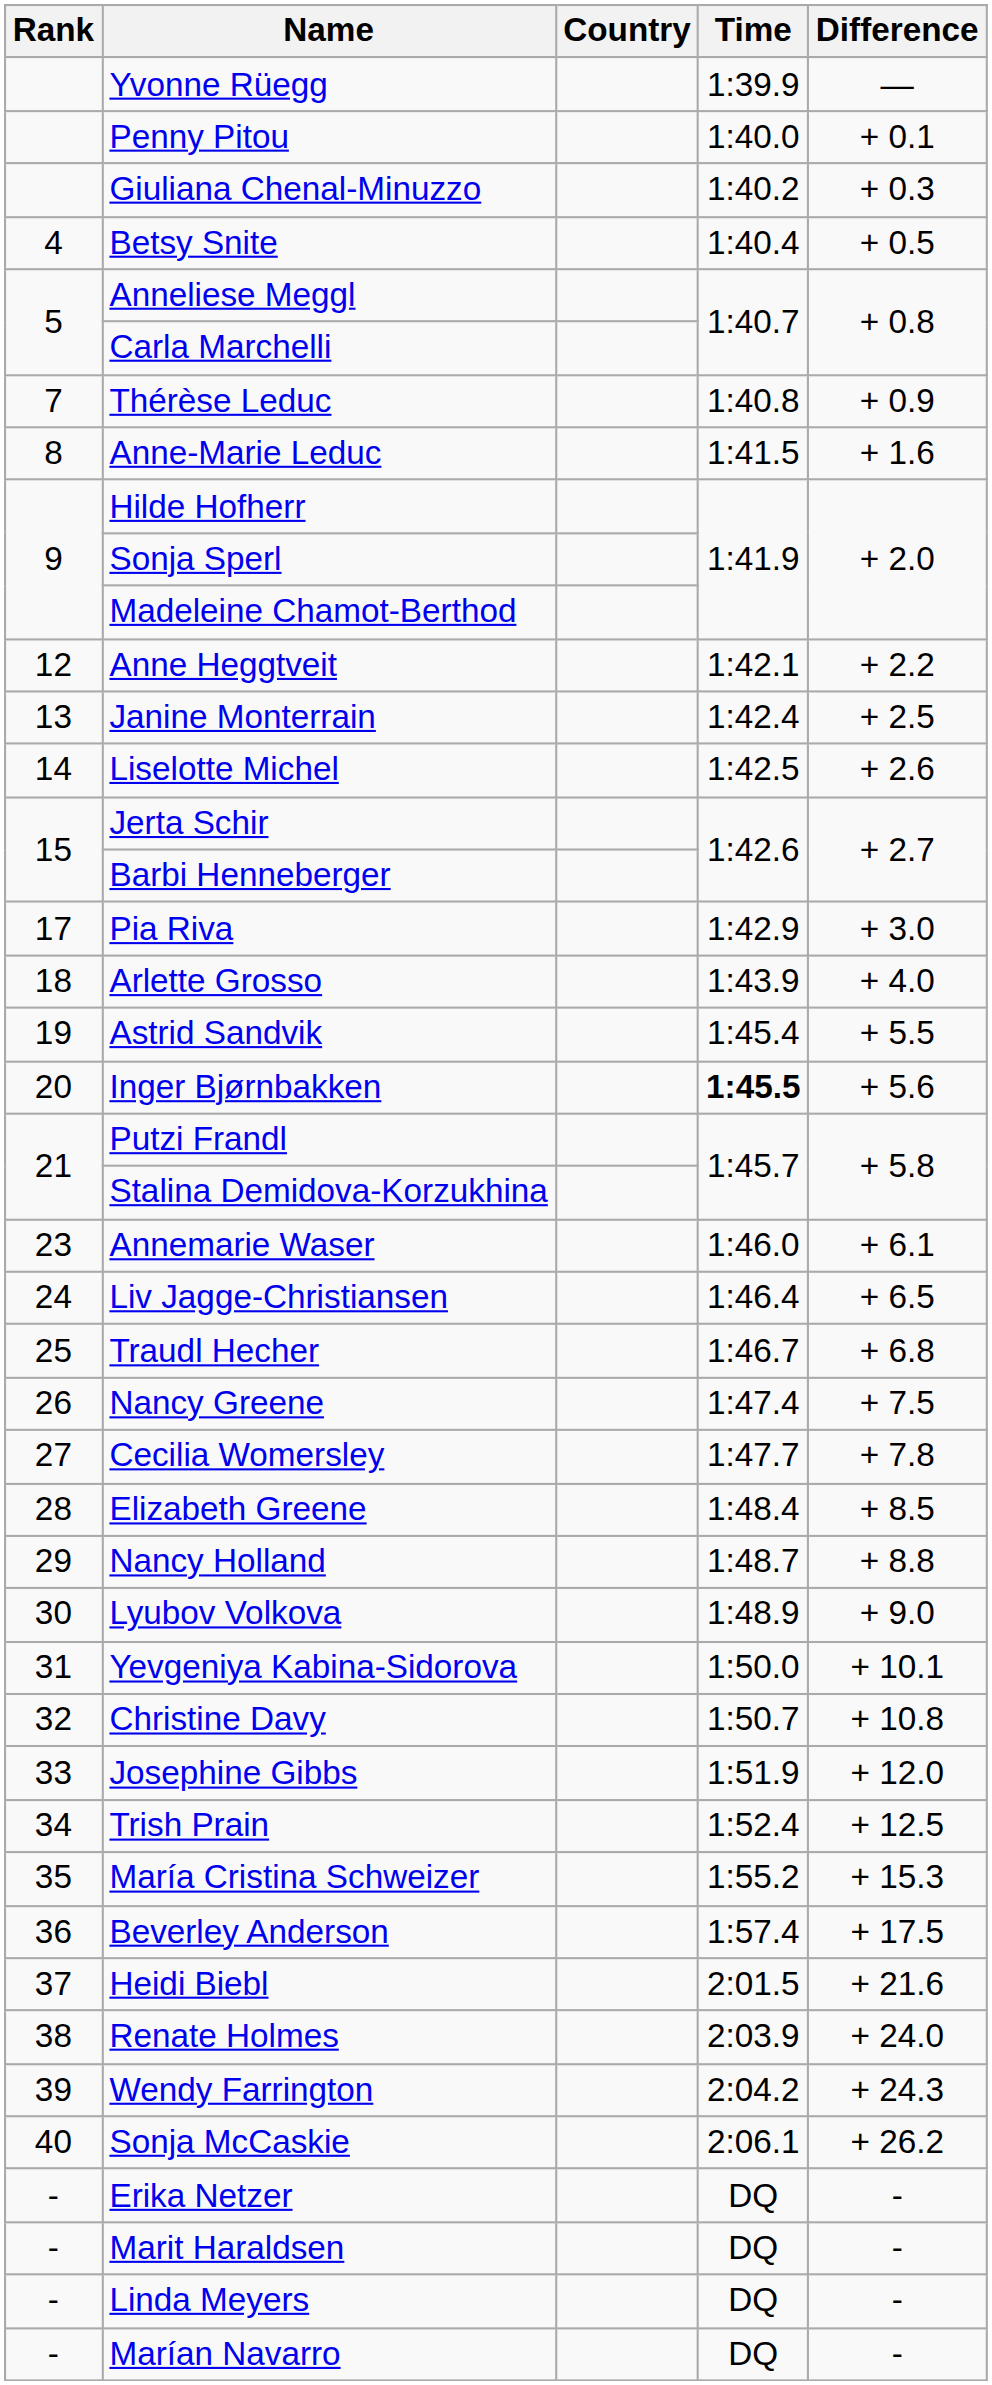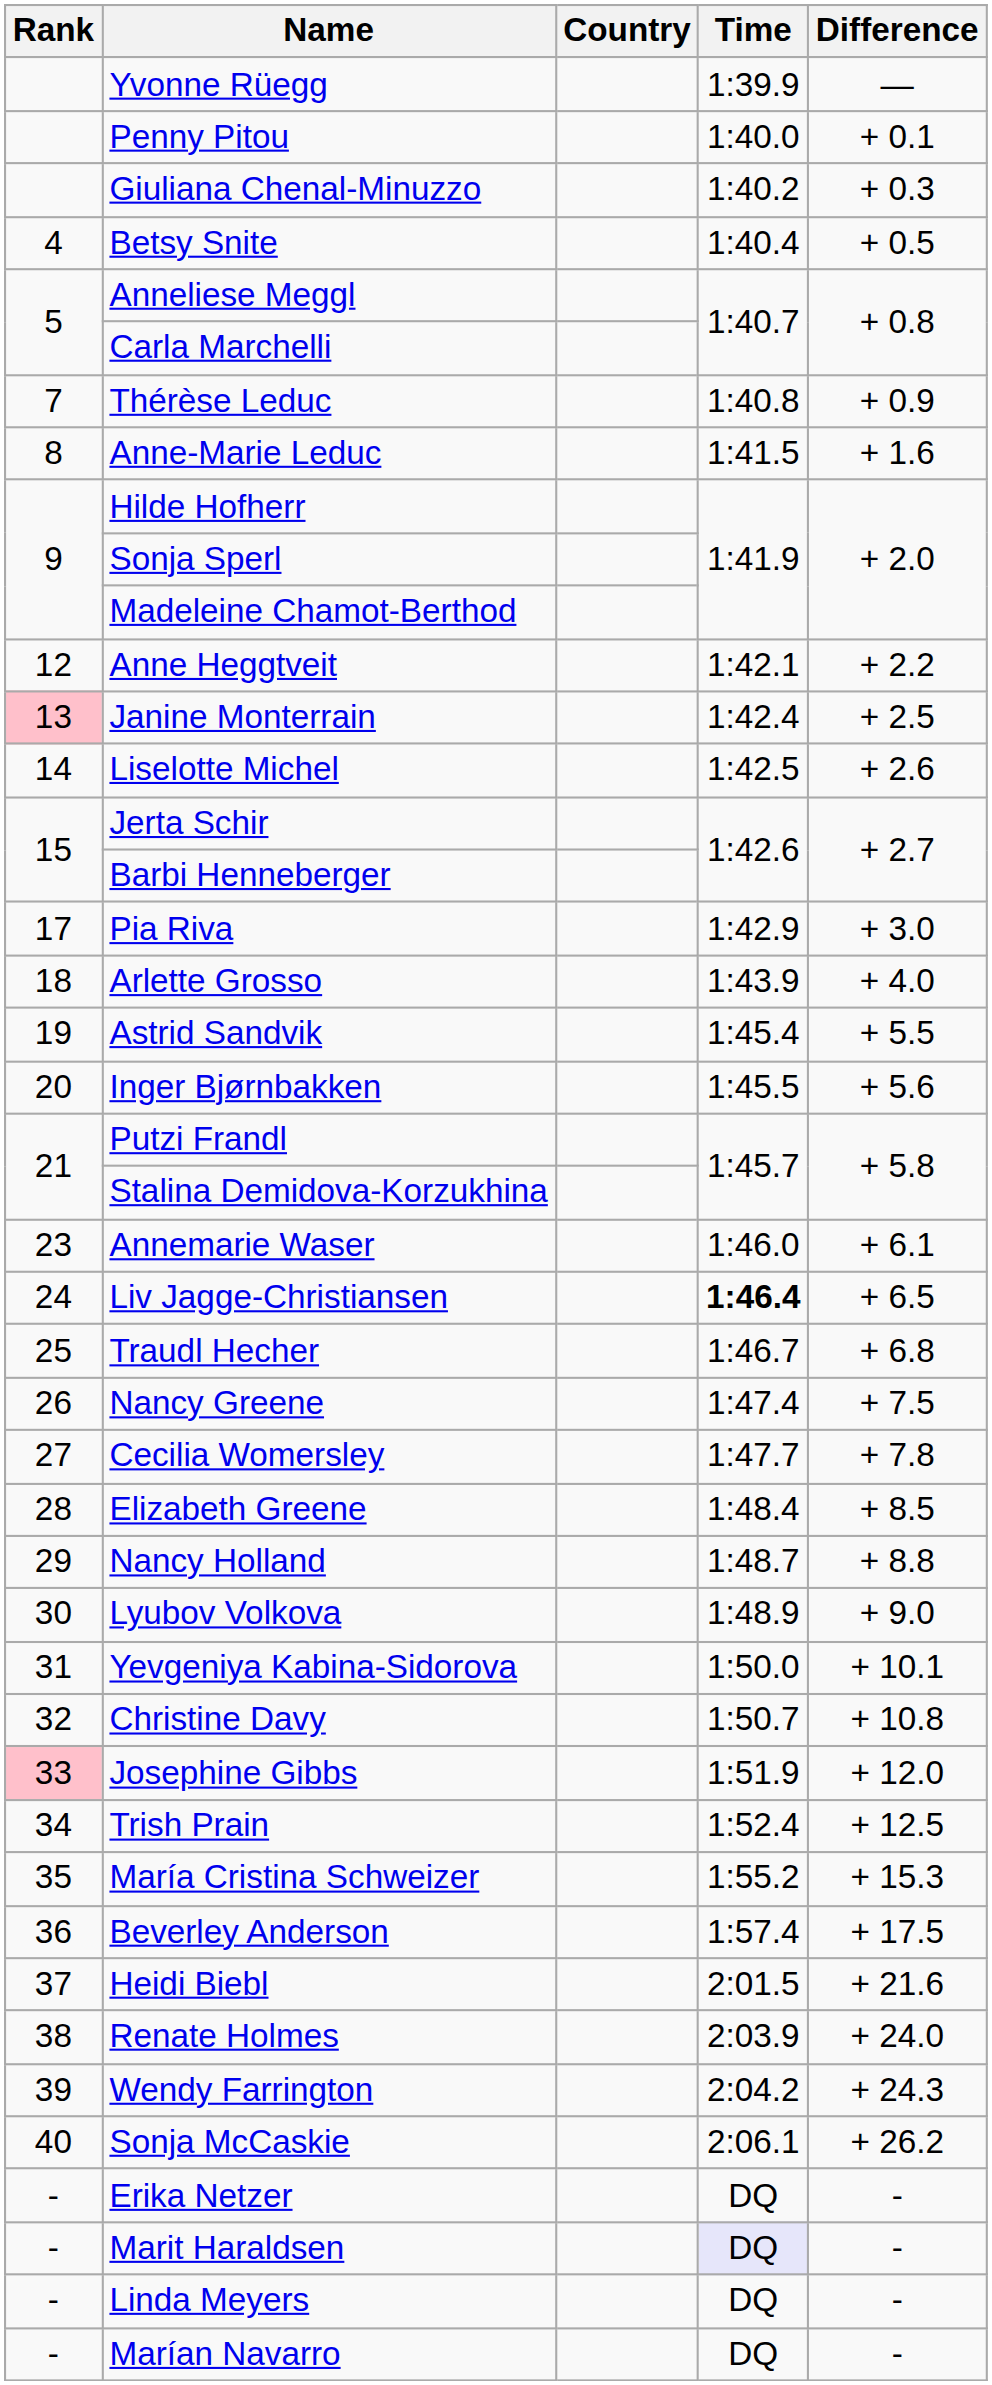(53, 717) no background -> (53, 717) pink background
(753, 1086) bold -> (753, 1086) normal
(753, 1297) normal -> (753, 1297) bold
(53, 1772) no background -> (53, 1772) pink background
(753, 2247) no background -> (753, 2247) lavender background
